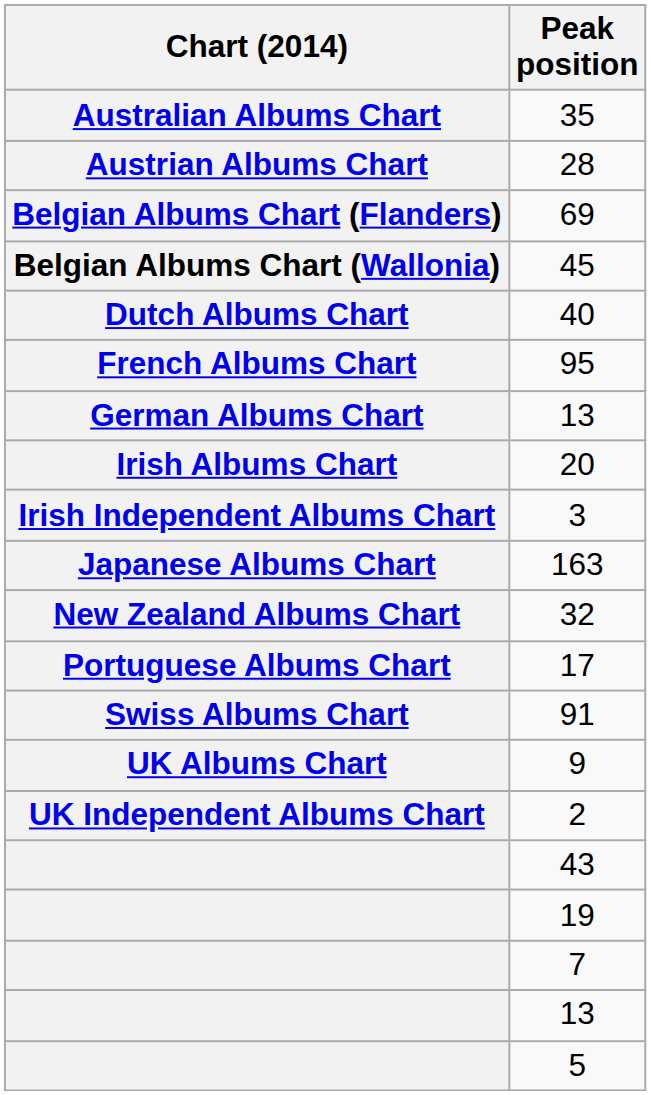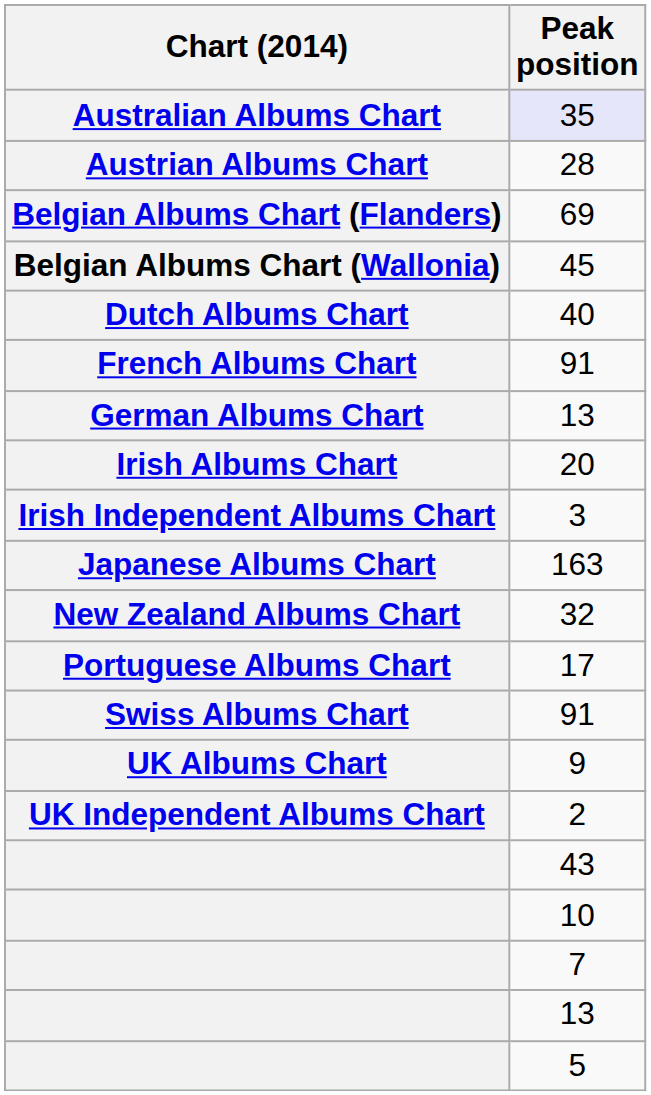(577, 114) no background -> (577, 114) lavender background
(577, 364) 95 -> (577, 364) 91
(577, 914) 19 -> (577, 914) 10
